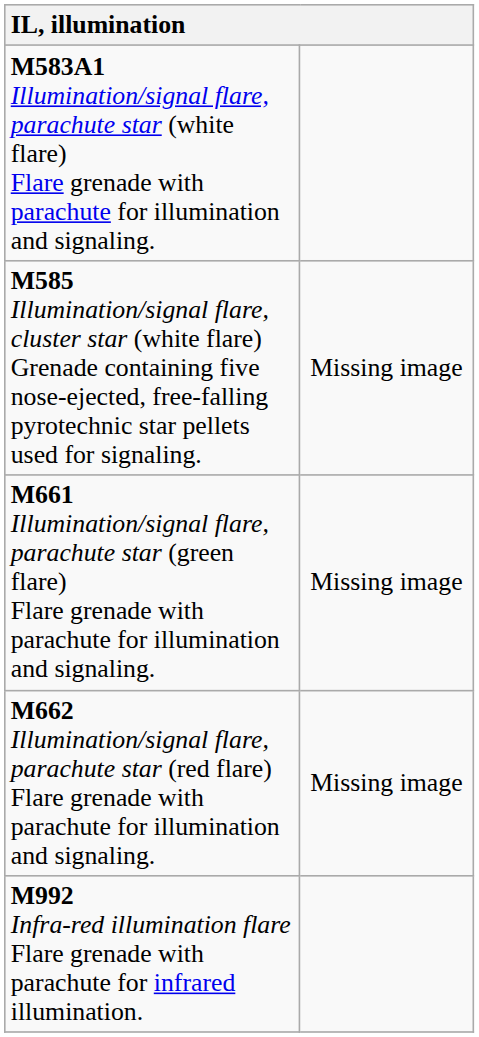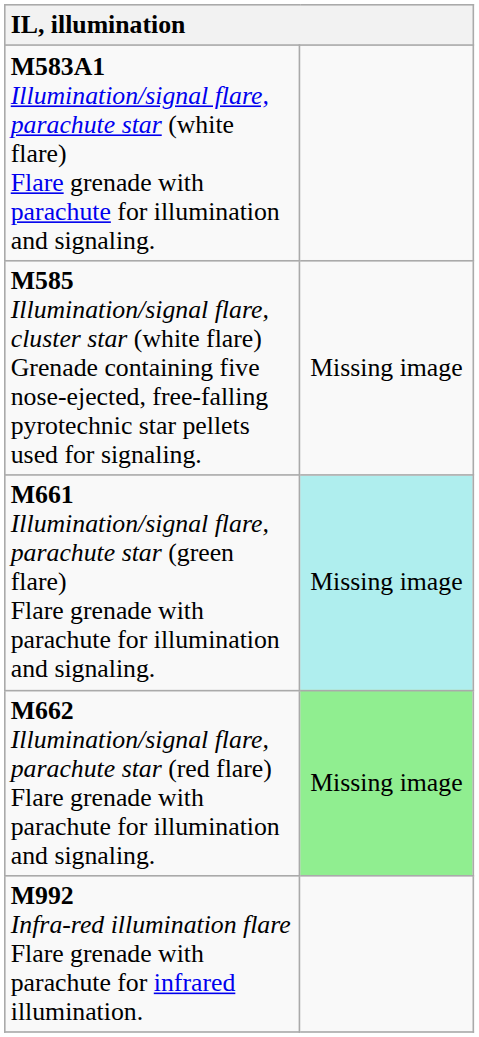(386, 582) no background -> (386, 582) paleturquoise background
(386, 782) no background -> (386, 782) lightgreen background
